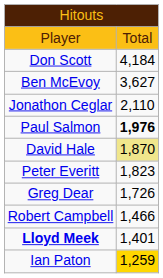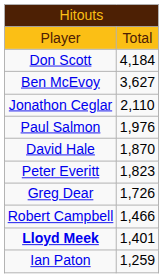(137, 127) bold -> (137, 127) normal
(137, 149) khaki background -> (137, 149) no background
(137, 261) gold background -> (137, 261) no background
